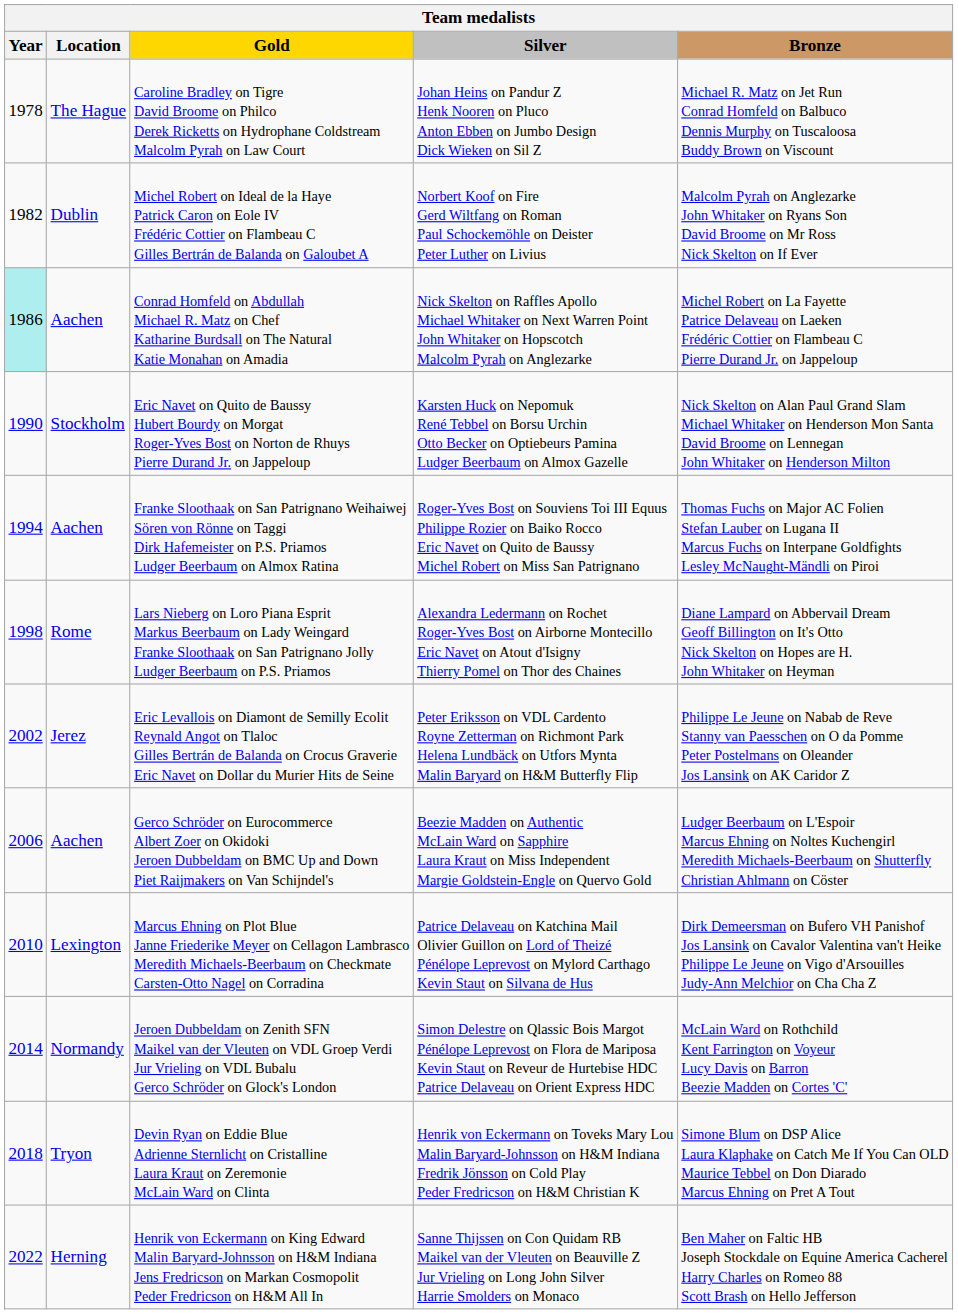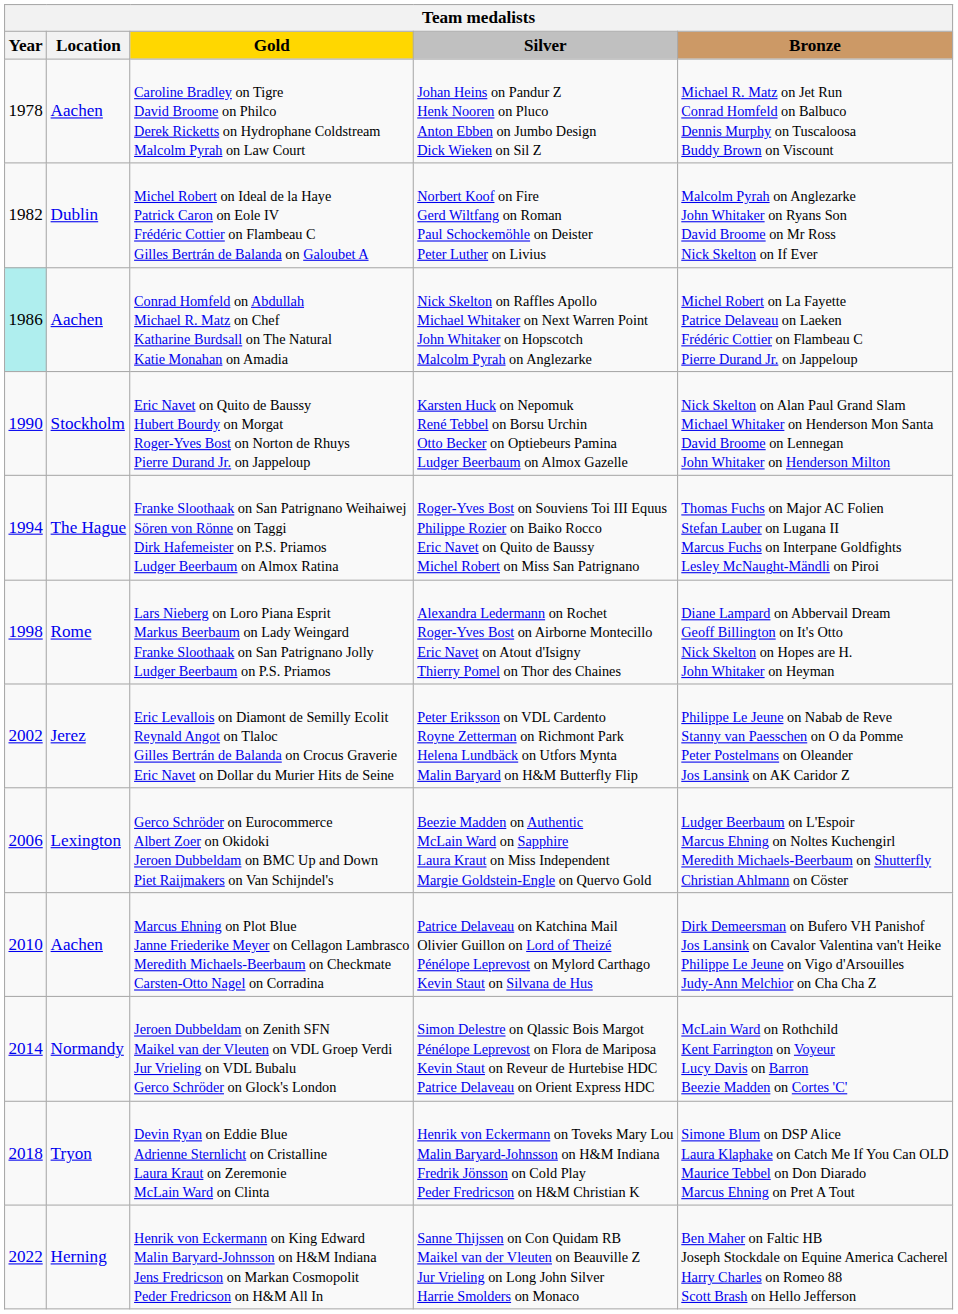(88, 110) The Hague -> (77, 110) Aachen
(77, 527) Aachen -> (88, 527) The Hague
(77, 840) Aachen -> (86, 840) Lexington
(86, 944) Lexington -> (77, 944) Aachen
